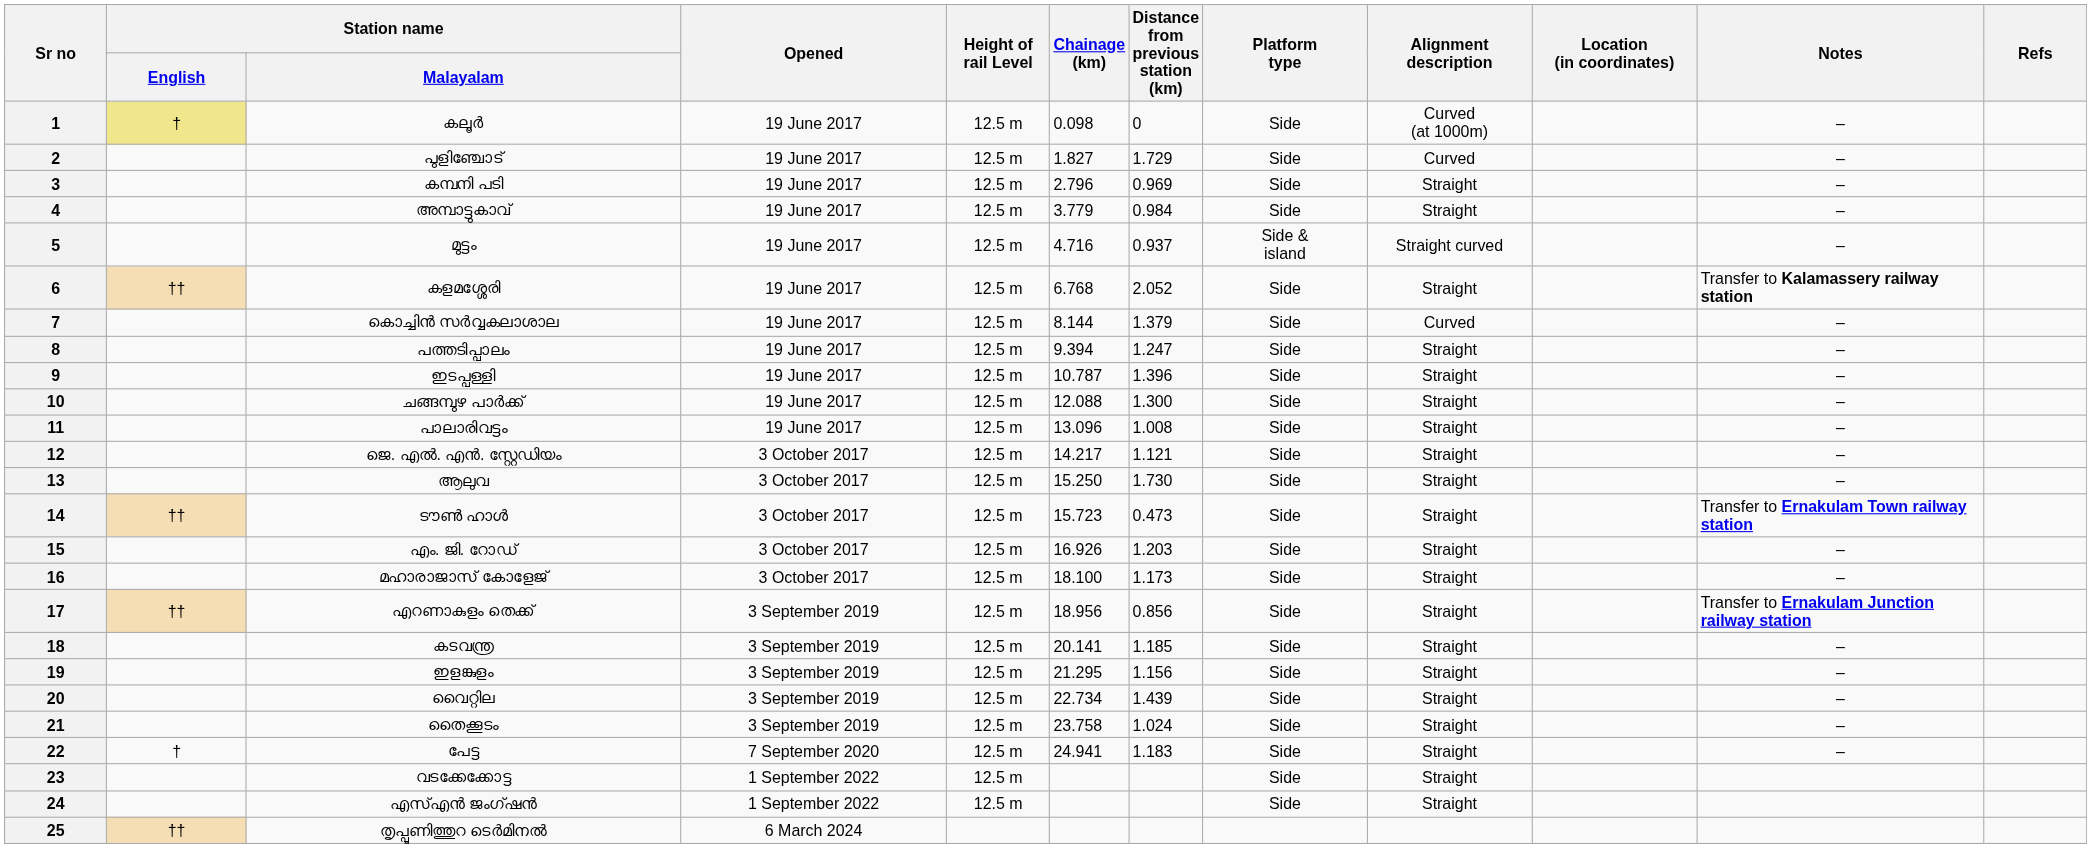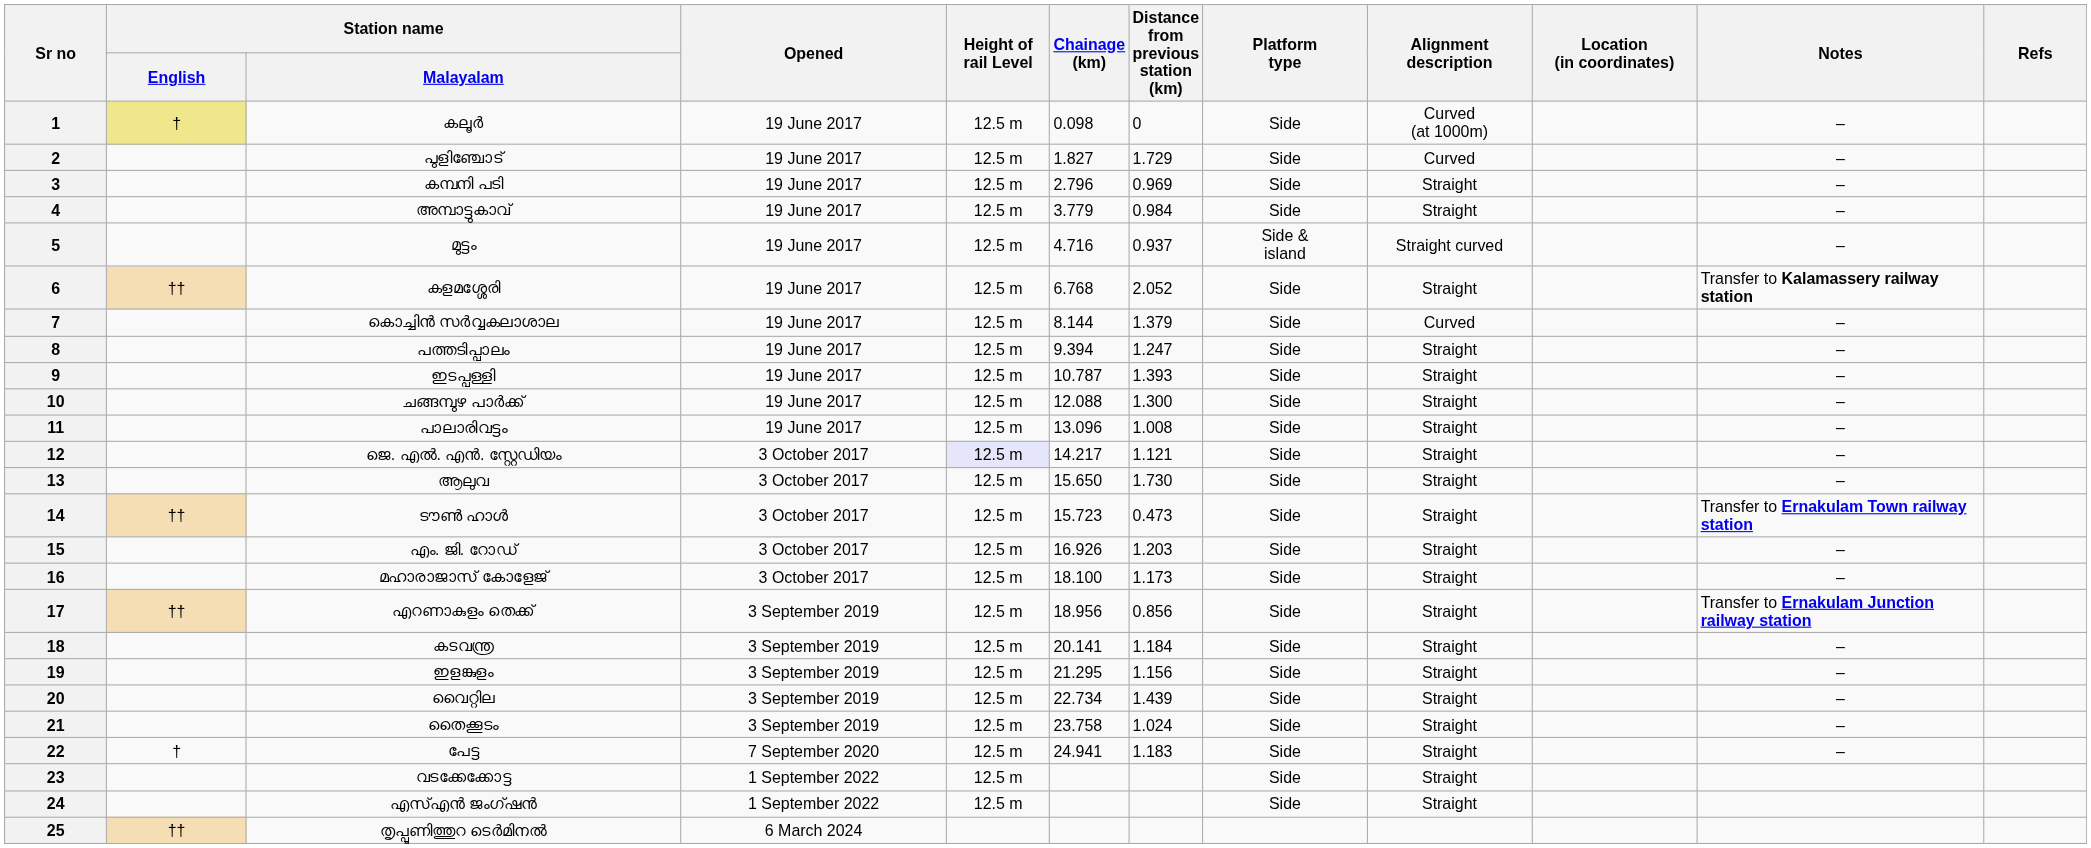(1153, 375) 1.396 -> (1153, 375) 1.393
(998, 454) no background -> (998, 454) lavender background
(1078, 481) 15.250 -> (1078, 481) 15.650
(1153, 646) 1.185 -> (1153, 646) 1.184
